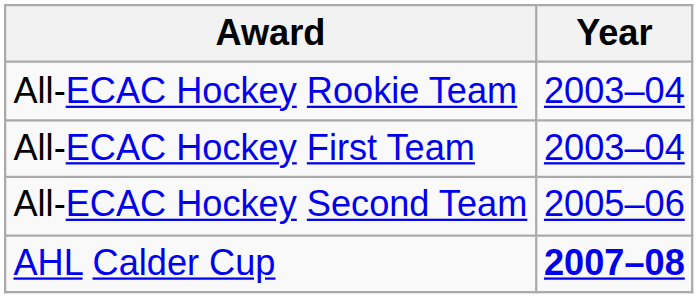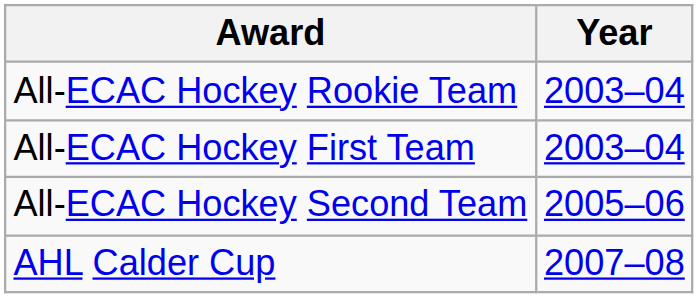(614, 262) bold -> (614, 262) normal
